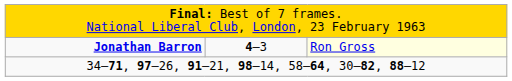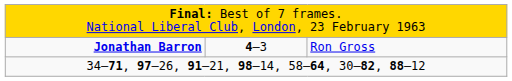(343, 47) lightyellow background -> (343, 47) no background
